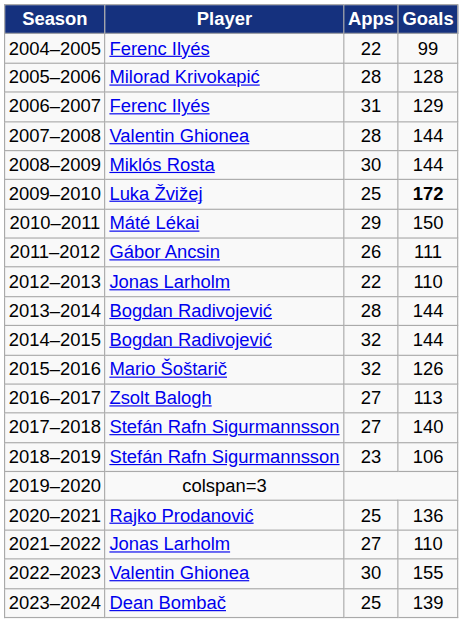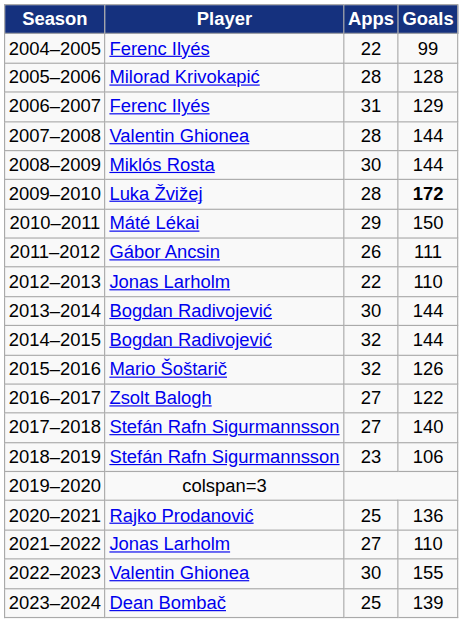(371, 194) 25 -> (371, 194) 28
(371, 310) 28 -> (371, 310) 30
(428, 398) 113 -> (428, 398) 122
